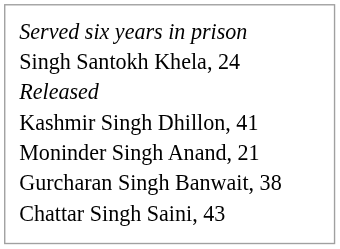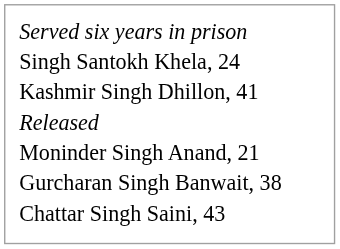(59, 92) Released -> (139, 92) Kashmir Singh Dhillon, 41
(139, 122) Kashmir Singh Dhillon, 41 -> (59, 122) Released
